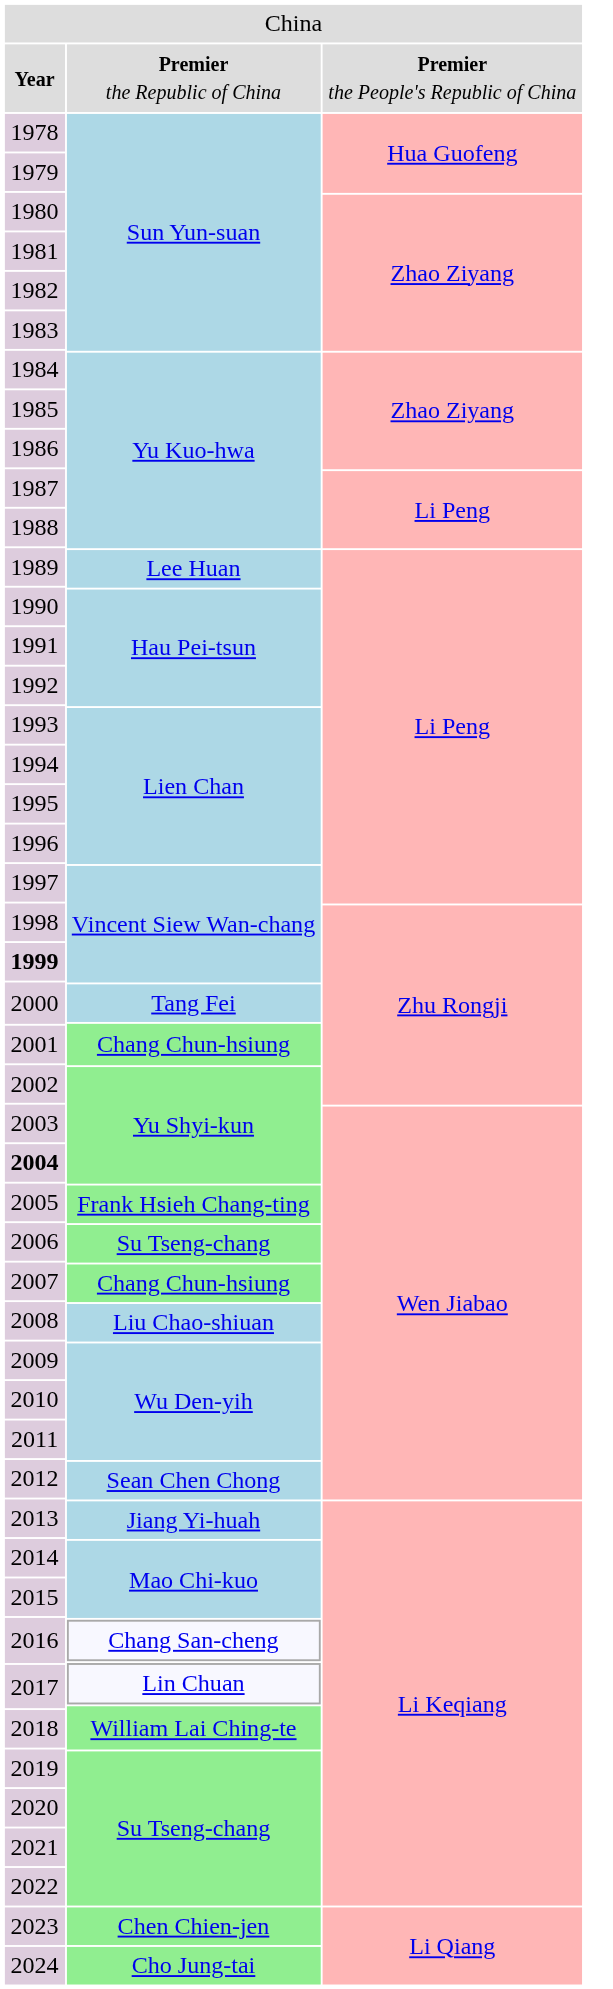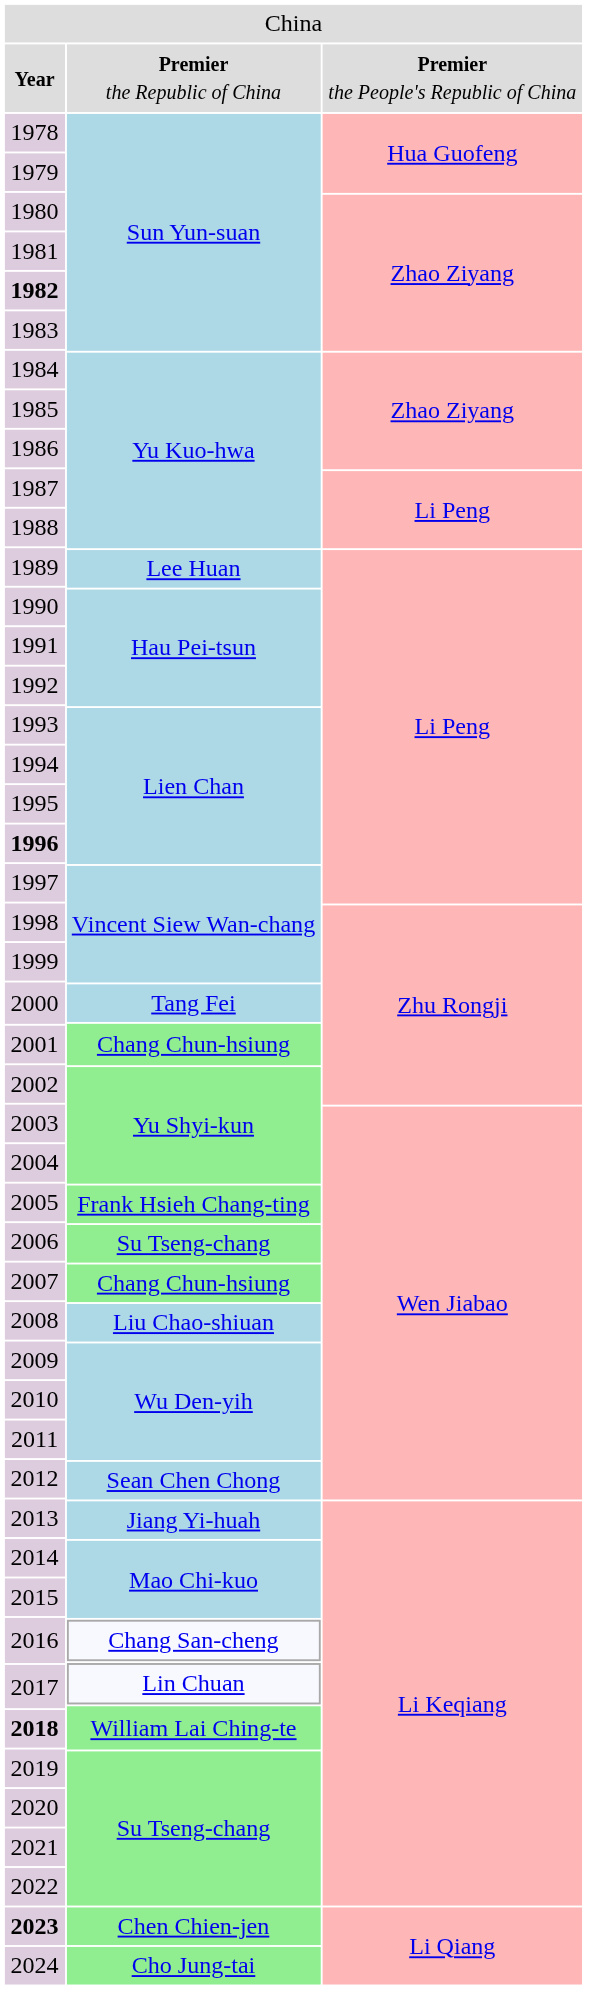(35, 291) normal -> (35, 291) bold
(35, 843) normal -> (35, 843) bold
(35, 962) bold -> (35, 962) normal
(35, 1163) bold -> (35, 1163) normal
(35, 1729) normal -> (35, 1729) bold
(35, 1926) normal -> (35, 1926) bold
